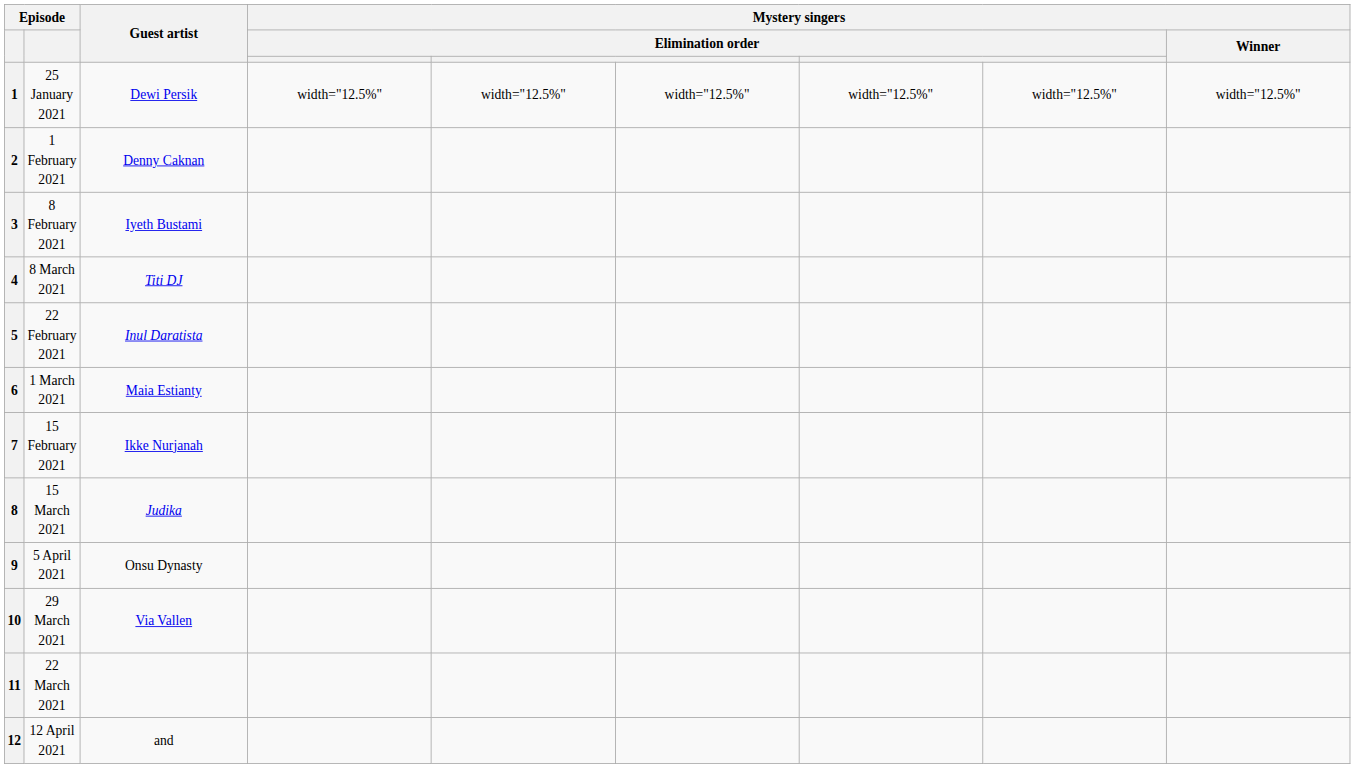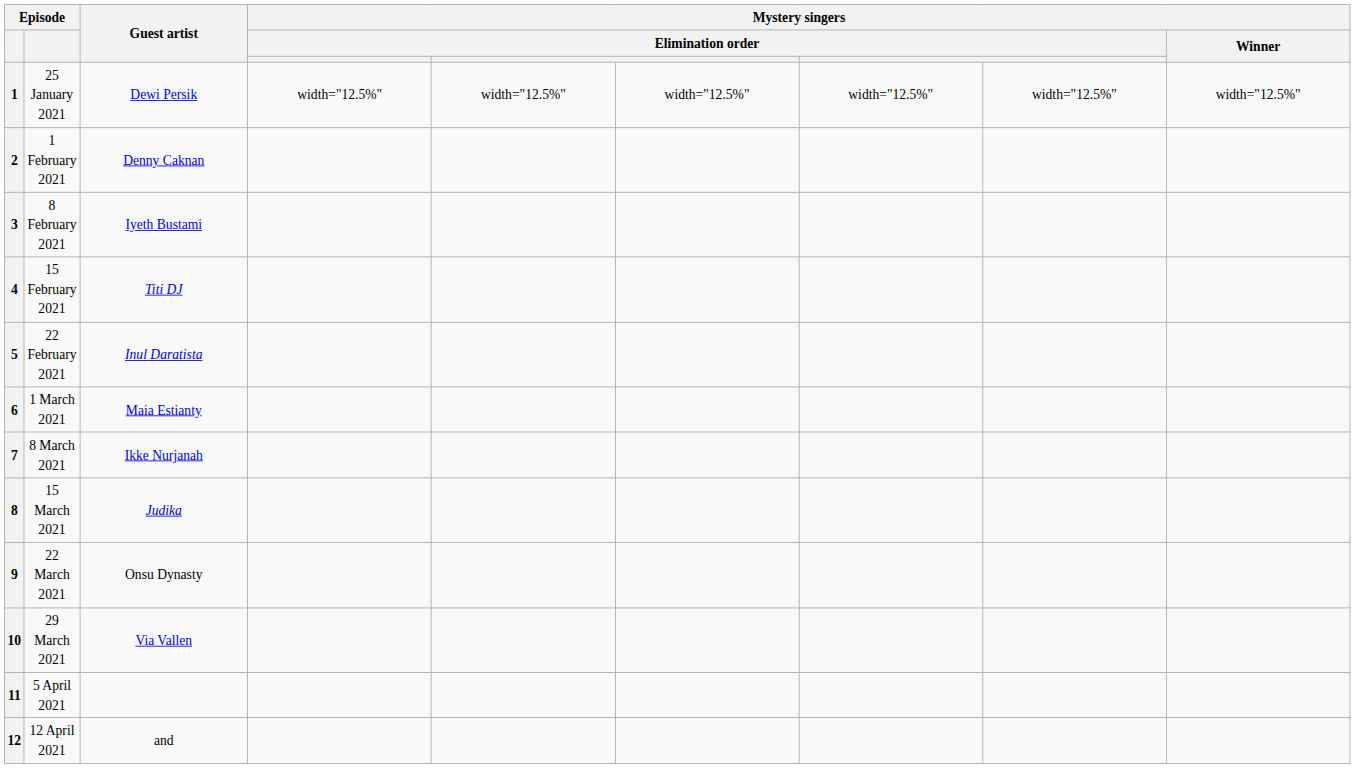(52, 280) 8 March 2021 -> (52, 290) 15 February 2021
(52, 445) 15 February 2021 -> (52, 455) 8 March 2021
(52, 565) 5 April 2021 -> (52, 575) 22 March 2021
(52, 685) 22 March 2021 -> (52, 695) 5 April 2021
